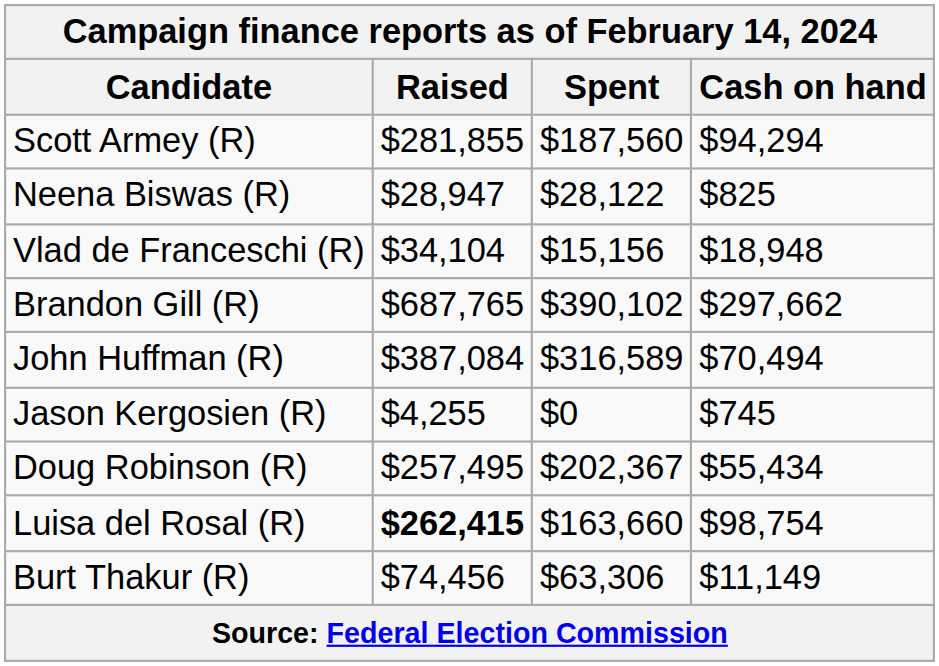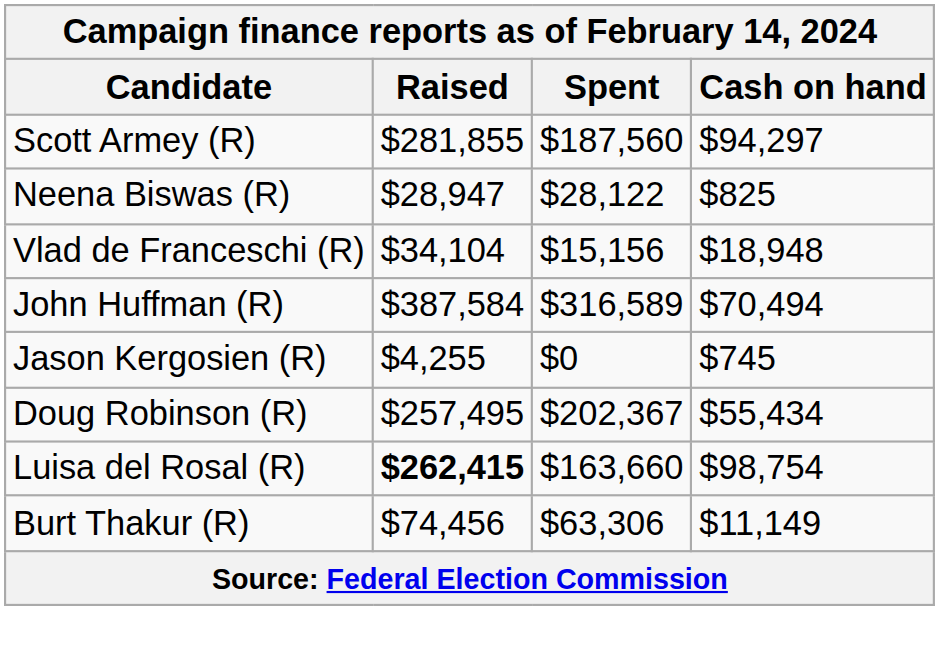(762, 140) $94,294 -> (762, 140) $94,297
- row: (136, 304)
(452, 359) $387,084 -> (452, 304) $387,584
